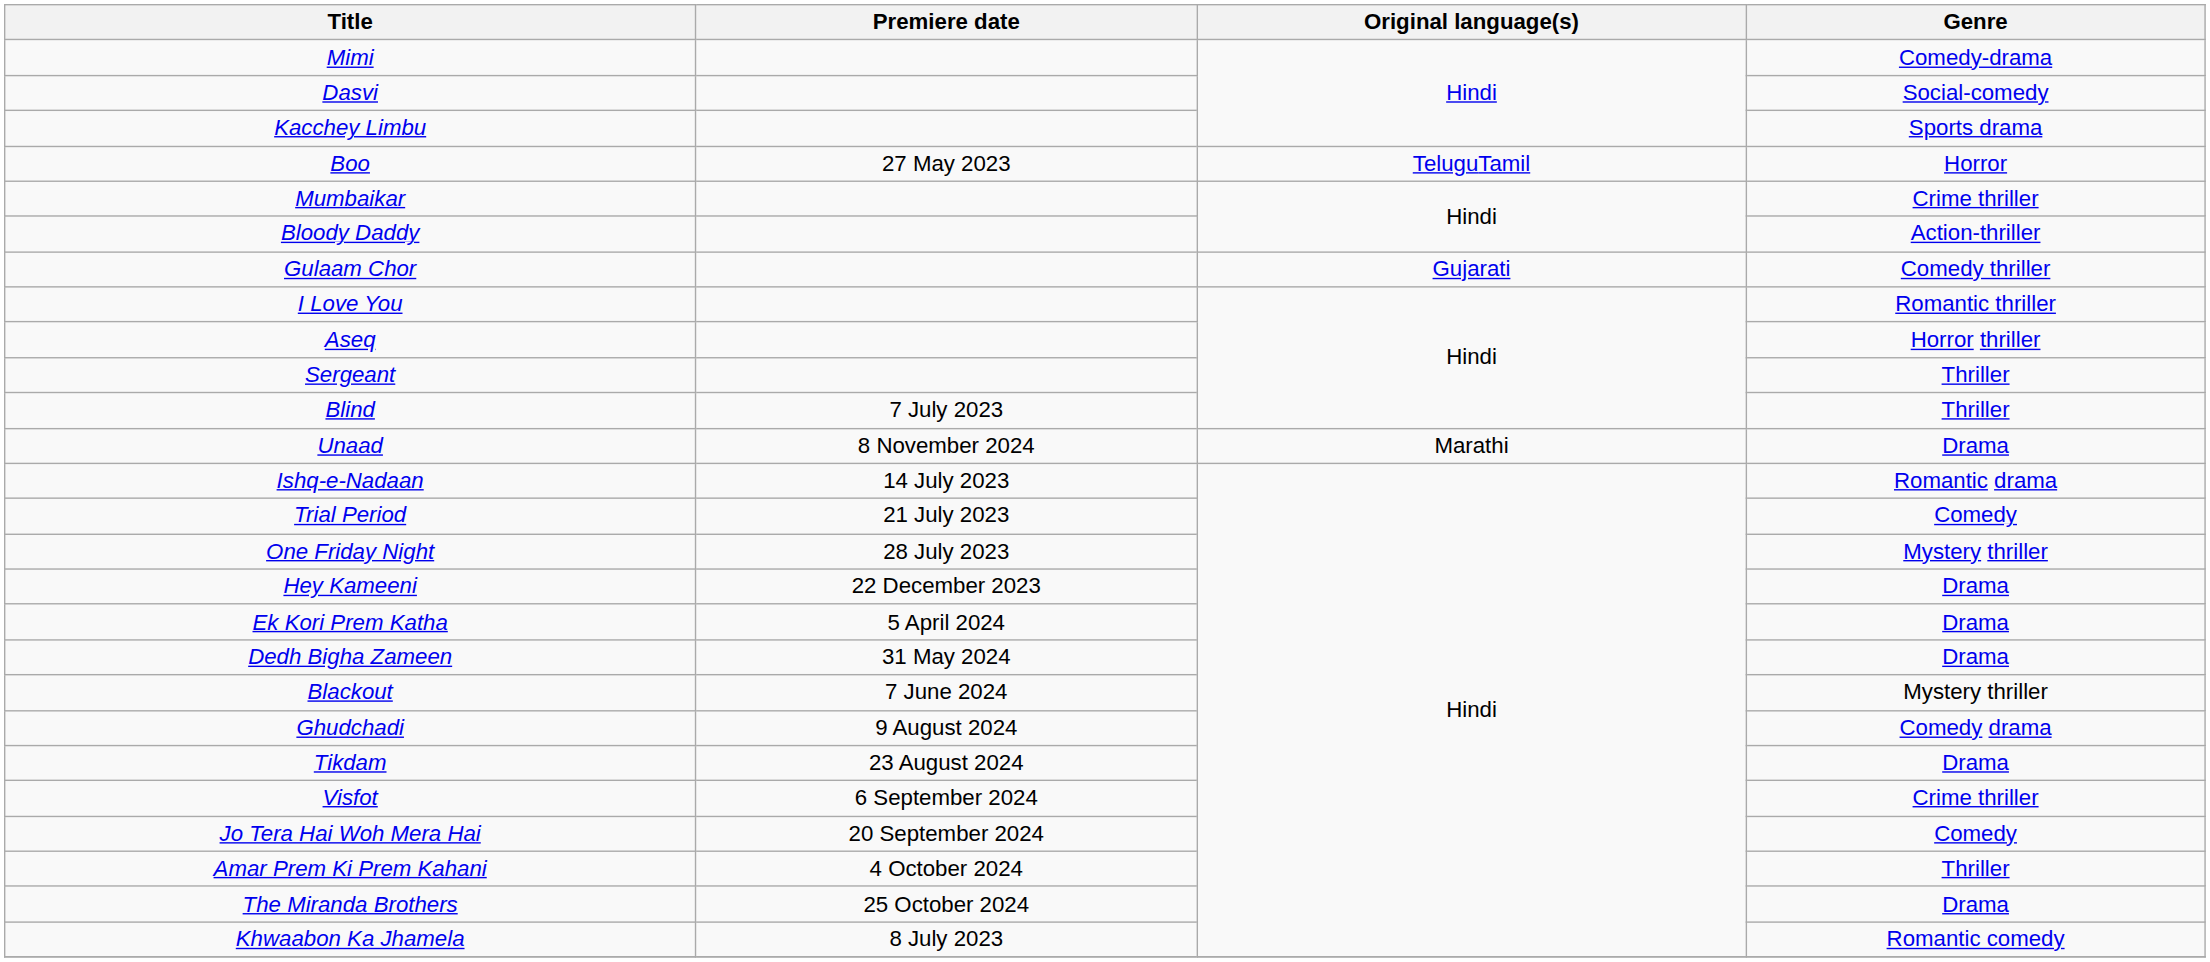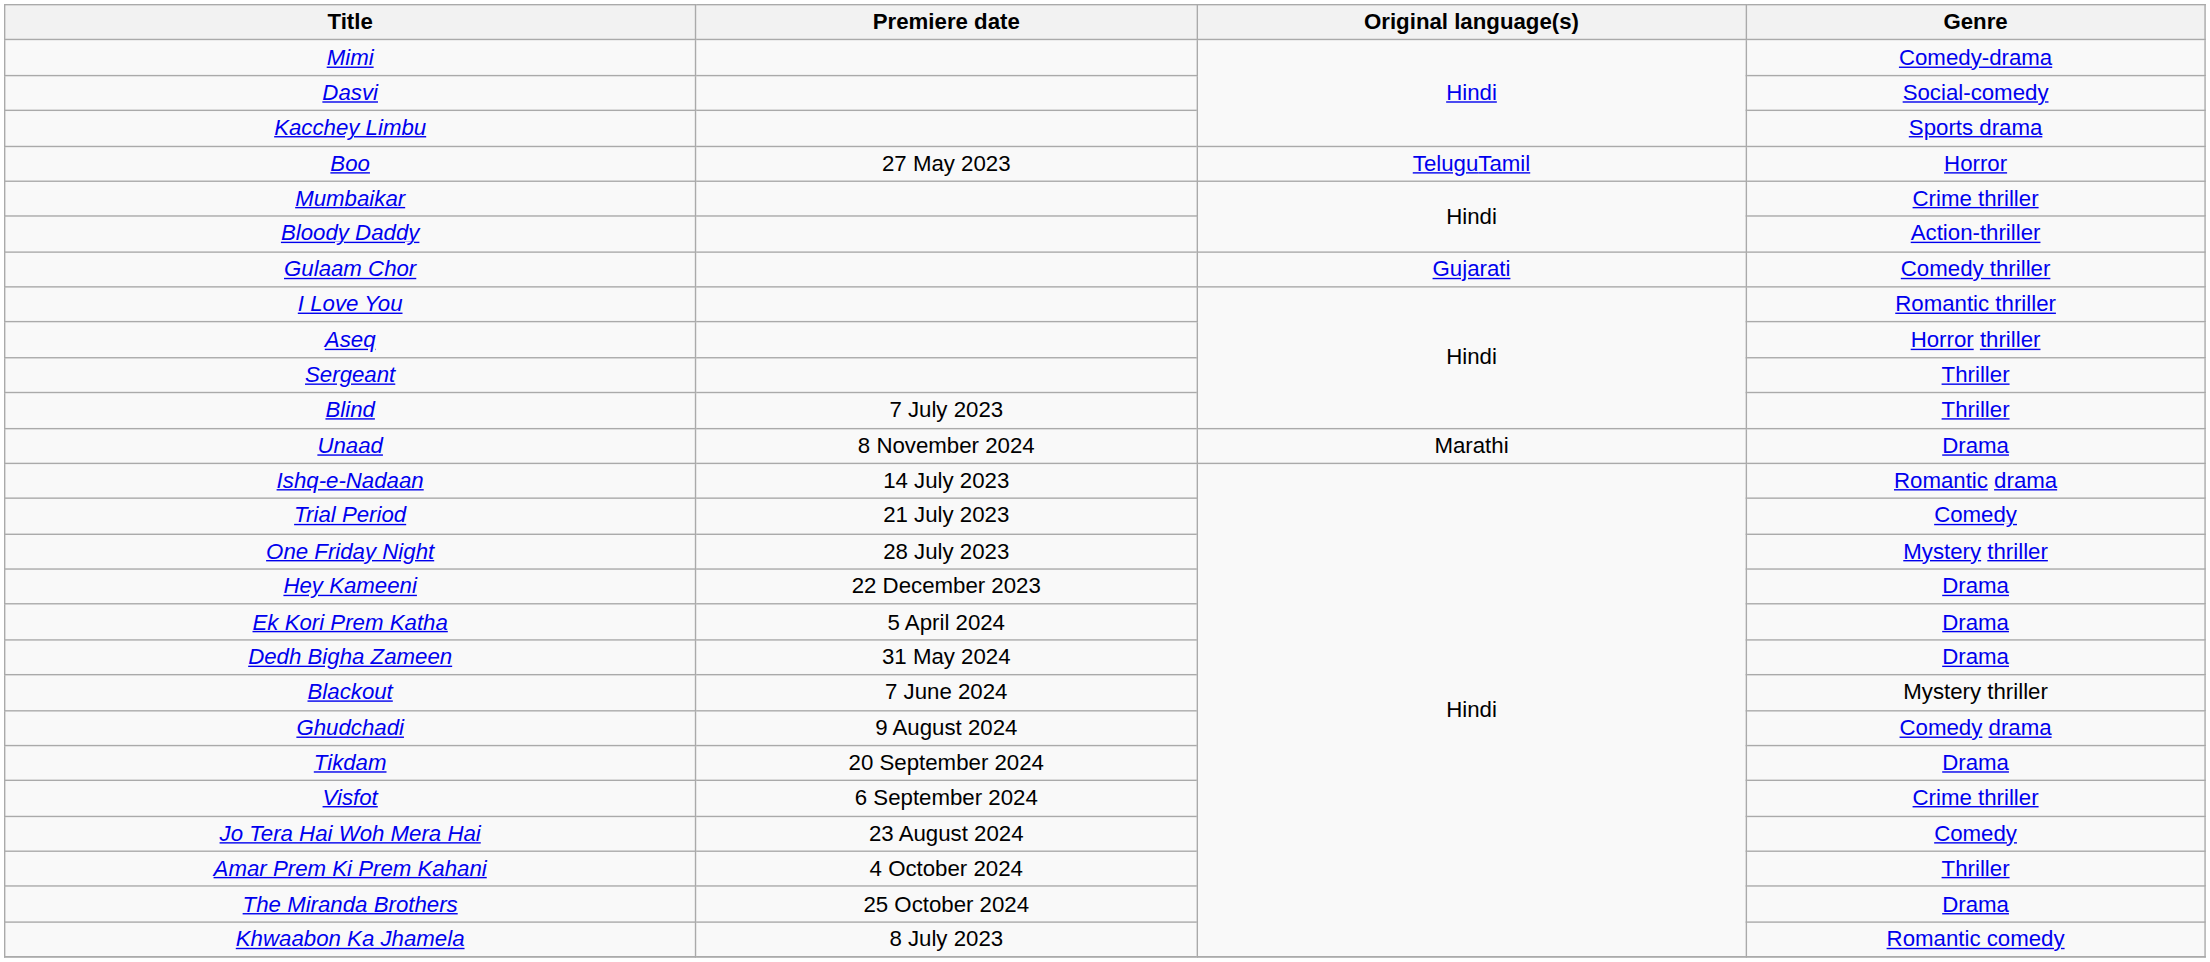(946, 762) 23 August 2024 -> (946, 762) 20 September 2024
(946, 833) 20 September 2024 -> (946, 833) 23 August 2024
